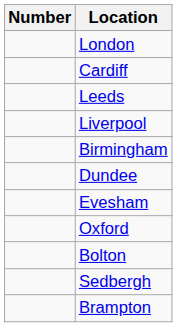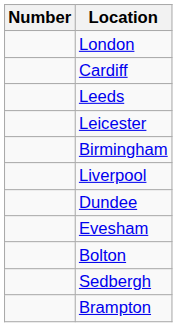+ row: (113, 123)
rows swapped: (123, 149) <-> (113, 123)
- row: (104, 228)
